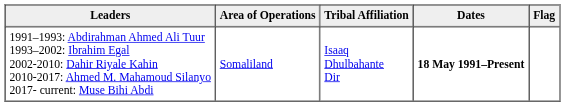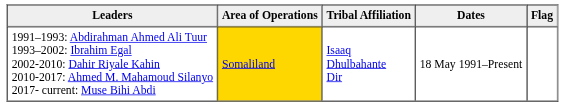(246, 63) no background -> (249, 63) gold background
(471, 63) bold -> (471, 63) normal
